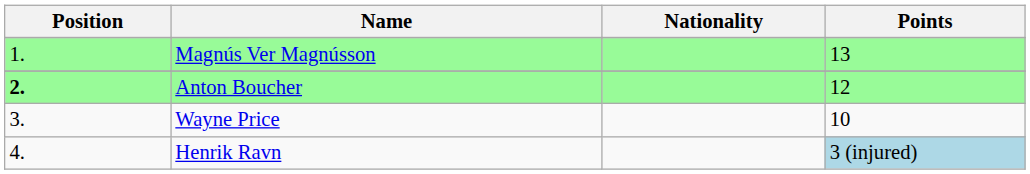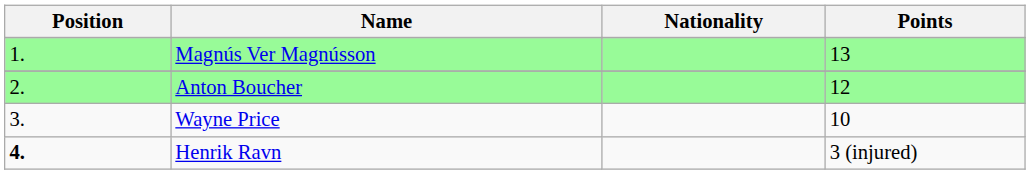(17, 86) bold -> (17, 86) normal
(17, 152) normal -> (17, 152) bold
(874, 152) lightblue background -> (874, 152) no background
